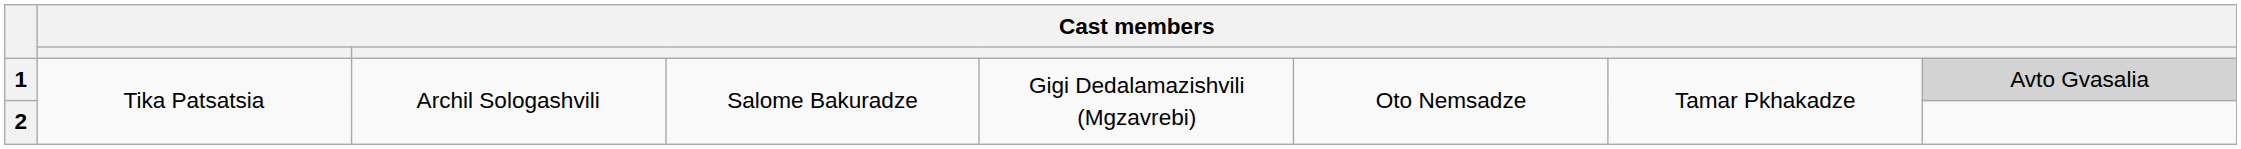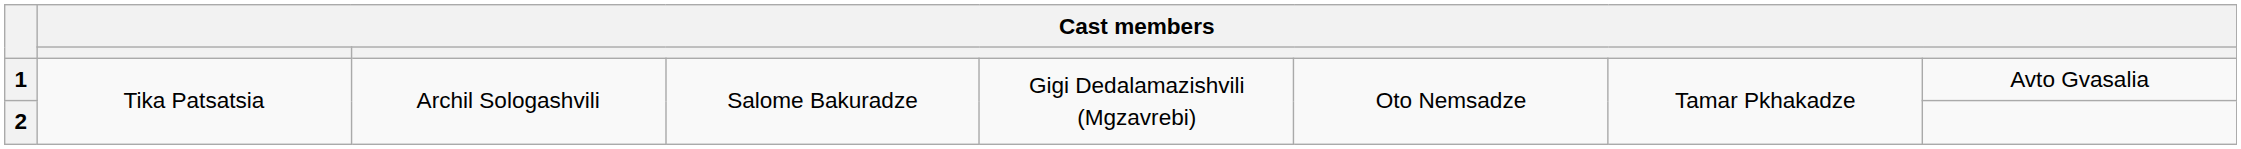(2080, 79) lightgrey background -> (2080, 79) no background
